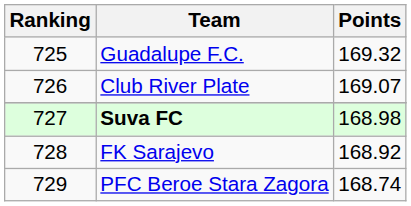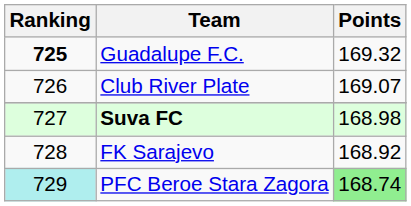(50, 53) normal -> (50, 53) bold
(50, 184) no background -> (50, 184) paleturquoise background
(370, 184) no background -> (370, 184) lightgreen background
